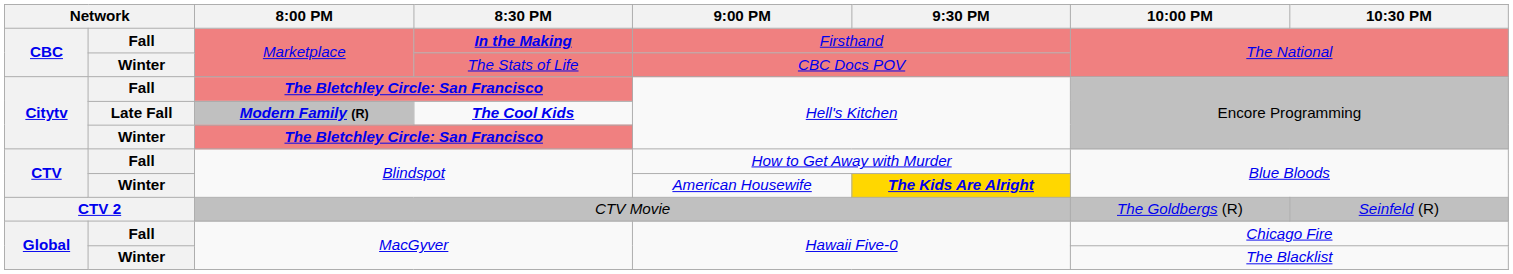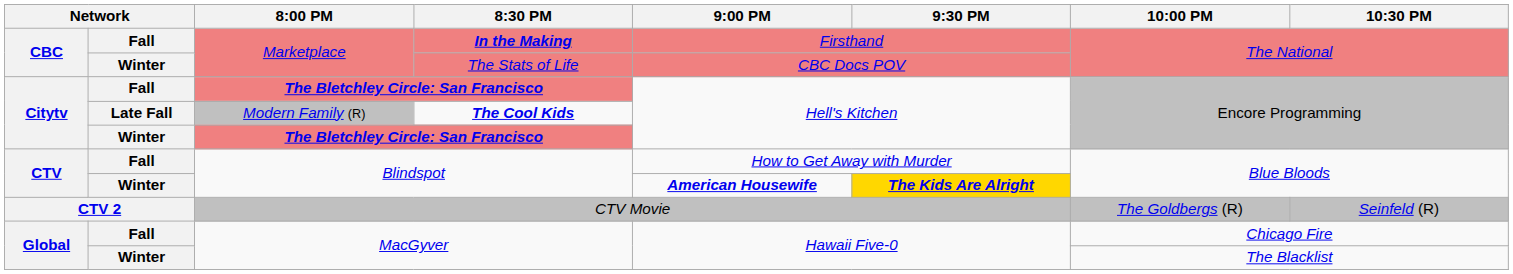(304, 112) bold -> (304, 112) normal
(742, 185) normal -> (742, 185) bold
